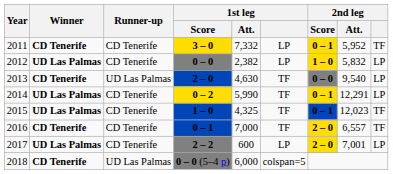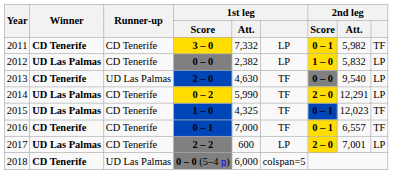(354, 45) 5,952 -> (354, 45) 5,982
(323, 95) 0 – 1 -> (323, 95) 2 – 0
(323, 128) 2 – 0 -> (323, 128) 0 – 1
